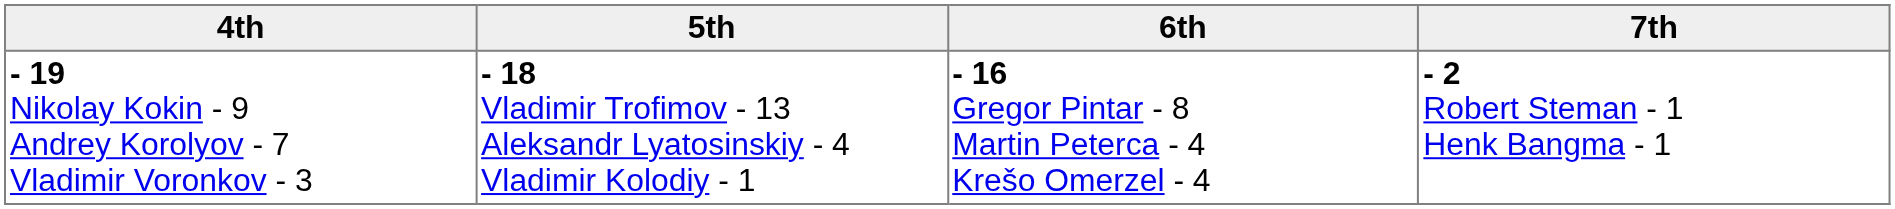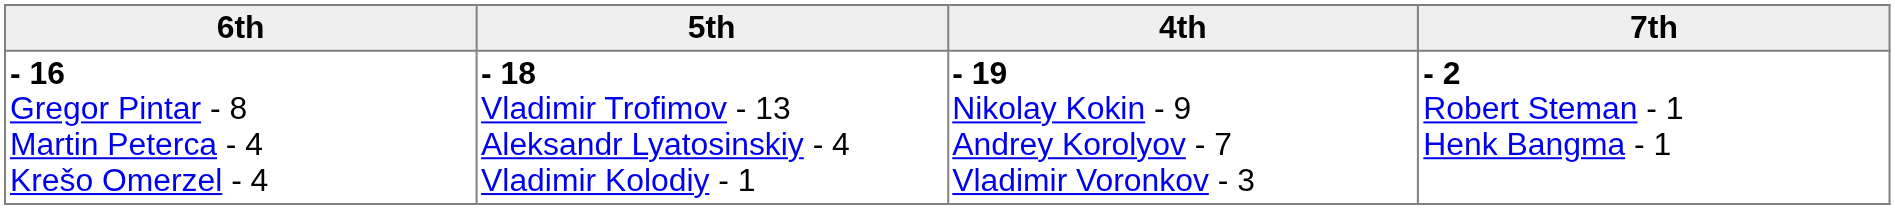columns swapped: (241, 27) <-> (1183, 27)
